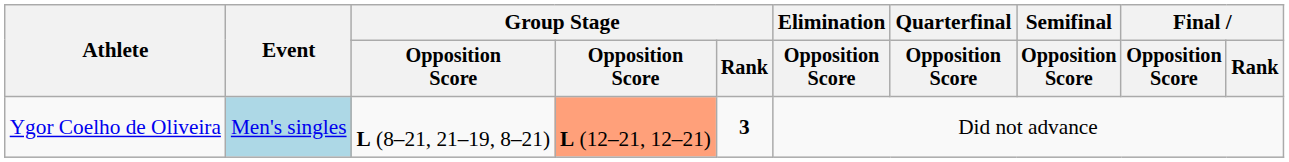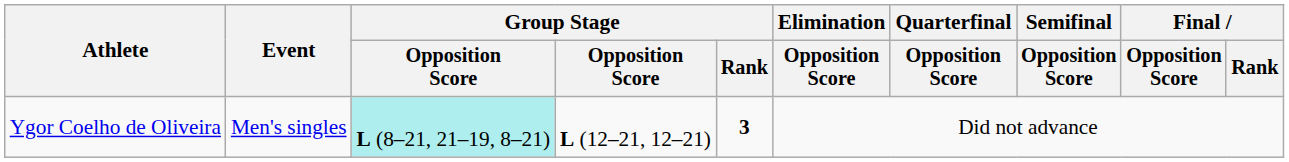(289, 127) lightblue background -> (289, 127) no background
(453, 139) no background -> (453, 139) paleturquoise background
(635, 139) lightsalmon background -> (635, 139) no background
